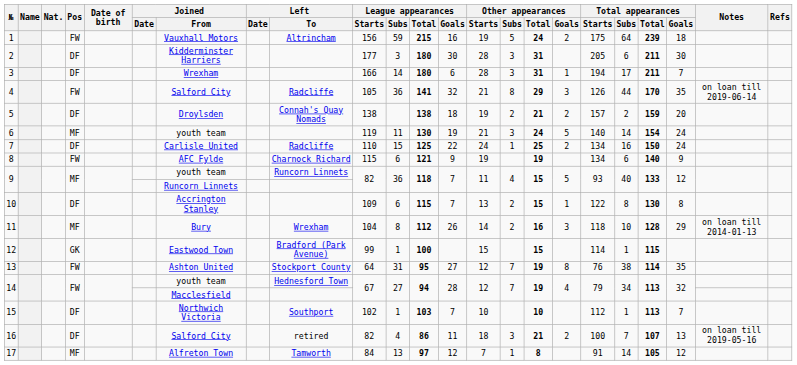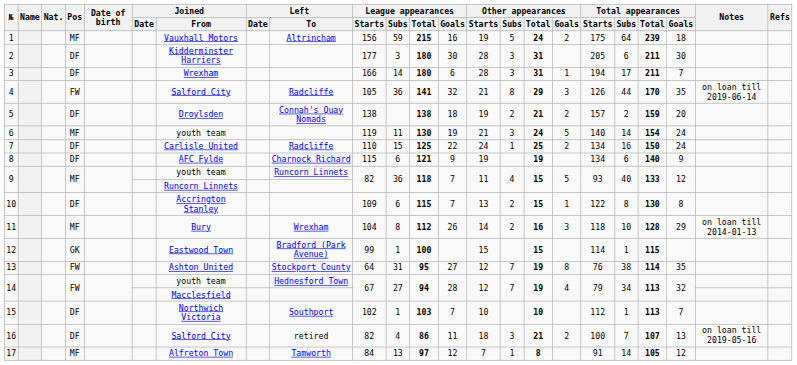(75, 38) FW -> (75, 38) MF
(75, 159) FW -> (75, 159) DF
